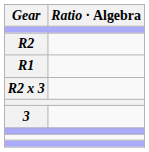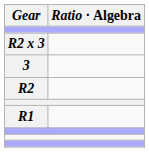(26, 44) R2 -> (26, 44) R2 x 3
(26, 66) R1 -> (26, 66) 3
(26, 88) R2 x 3 -> (26, 88) R2
(26, 116) 3 -> (26, 116) R1
